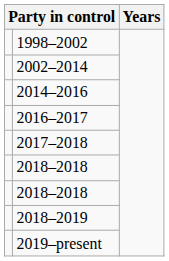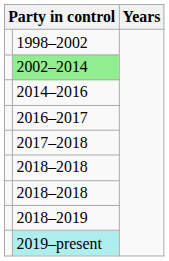(52, 67) no background -> (52, 67) lightgreen background
(59, 243) no background -> (59, 243) paleturquoise background
